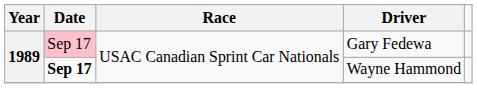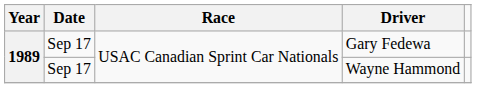(69, 44) pink background -> (69, 44) no background
(70, 70) bold -> (69, 70) normal
